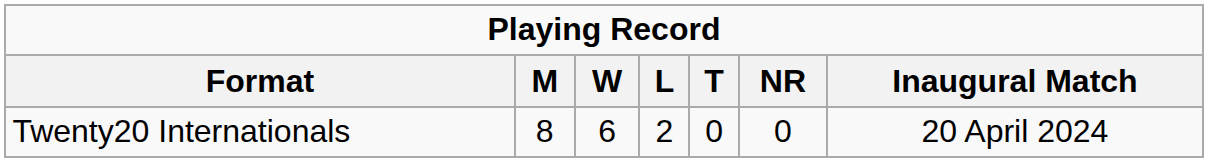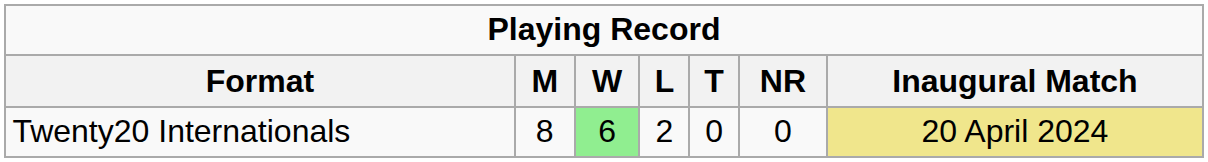(607, 131) no background -> (607, 131) lightgreen background
(1015, 131) no background -> (1015, 131) khaki background
